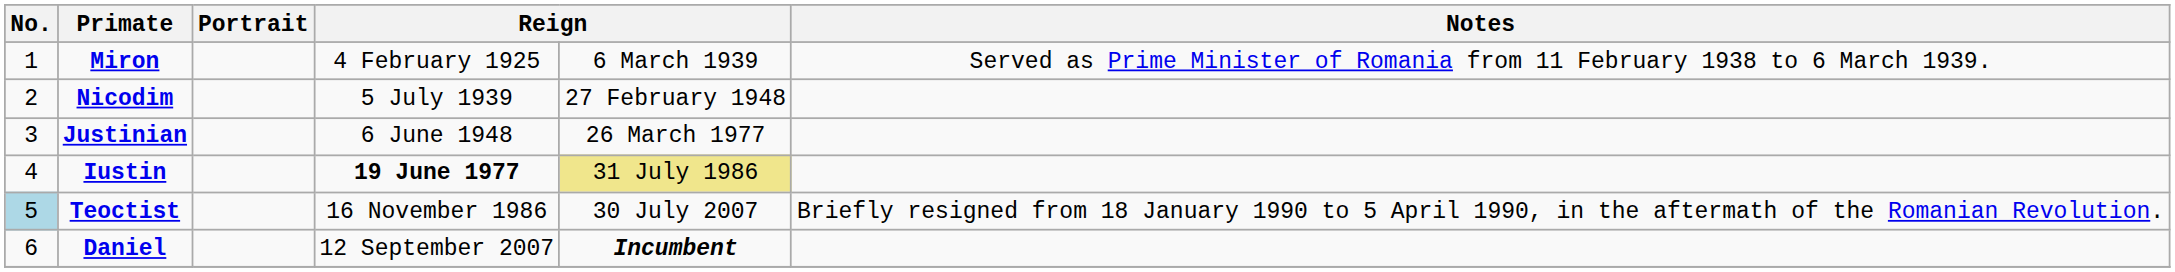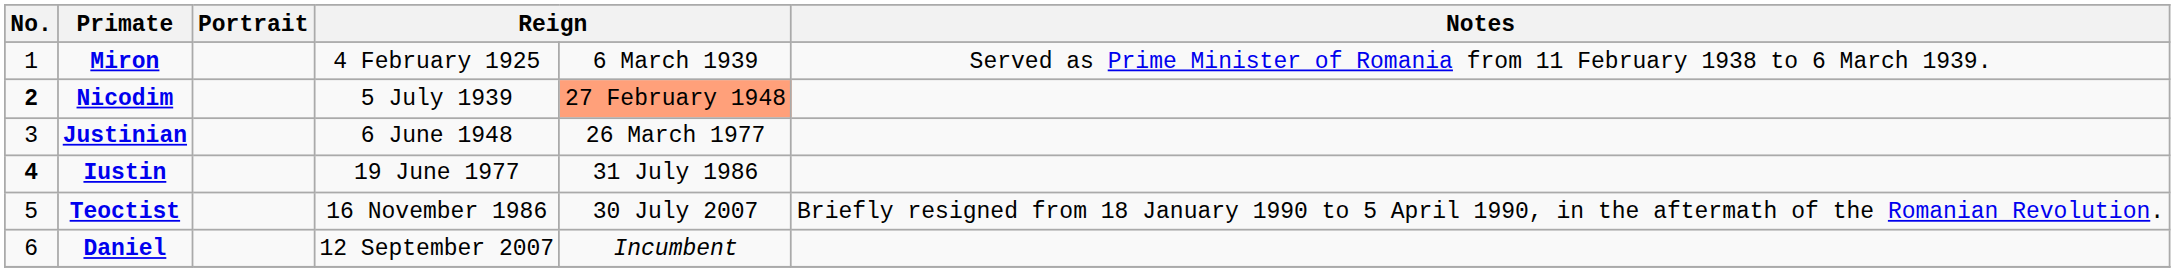(31, 99) normal -> (31, 99) bold
(676, 99) no background -> (676, 99) lightsalmon background
(31, 174) normal -> (31, 174) bold
(437, 174) bold -> (437, 174) normal
(676, 174) khaki background -> (676, 174) no background
(31, 211) lightblue background -> (31, 211) no background
(676, 249) bold -> (676, 249) normal
